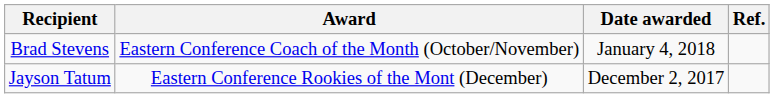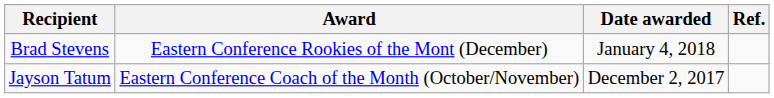(349, 48) Eastern Conference Coach of the Month (October/November) -> (349, 48) Eastern Conference Rookies of the Mont (December)
(349, 78) Eastern Conference Rookies of the Mont (December) -> (349, 78) Eastern Conference Coach of the Month (October/November)
